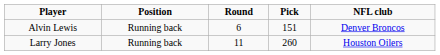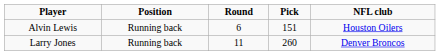(373, 27) Denver Broncos -> (373, 27) Houston Oilers
(373, 43) Houston Oilers -> (373, 43) Denver Broncos
